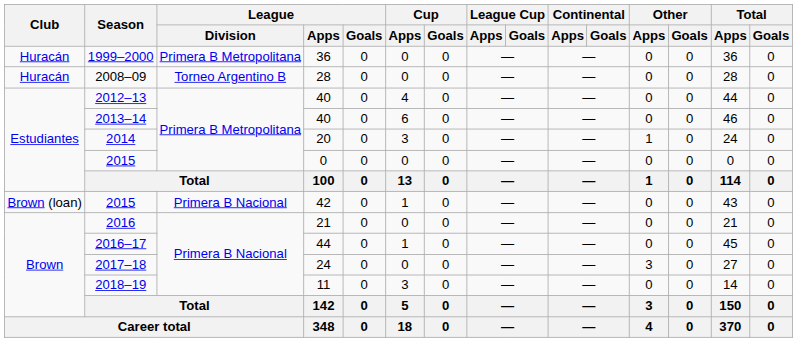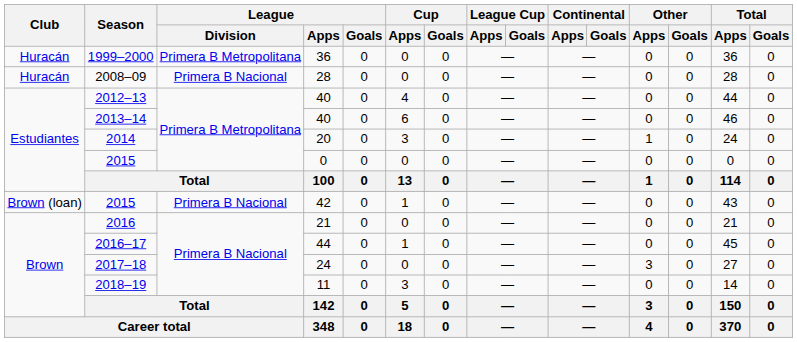(230, 77) Torneo Argentino B -> (230, 77) Primera B Nacional
